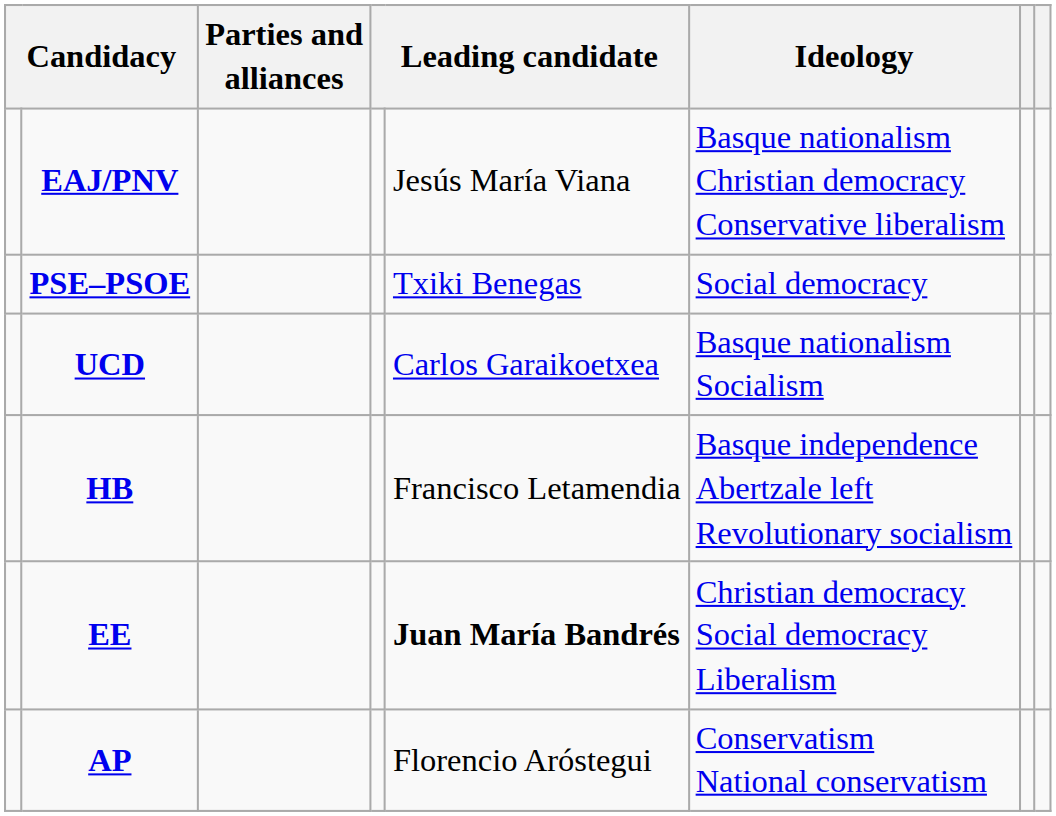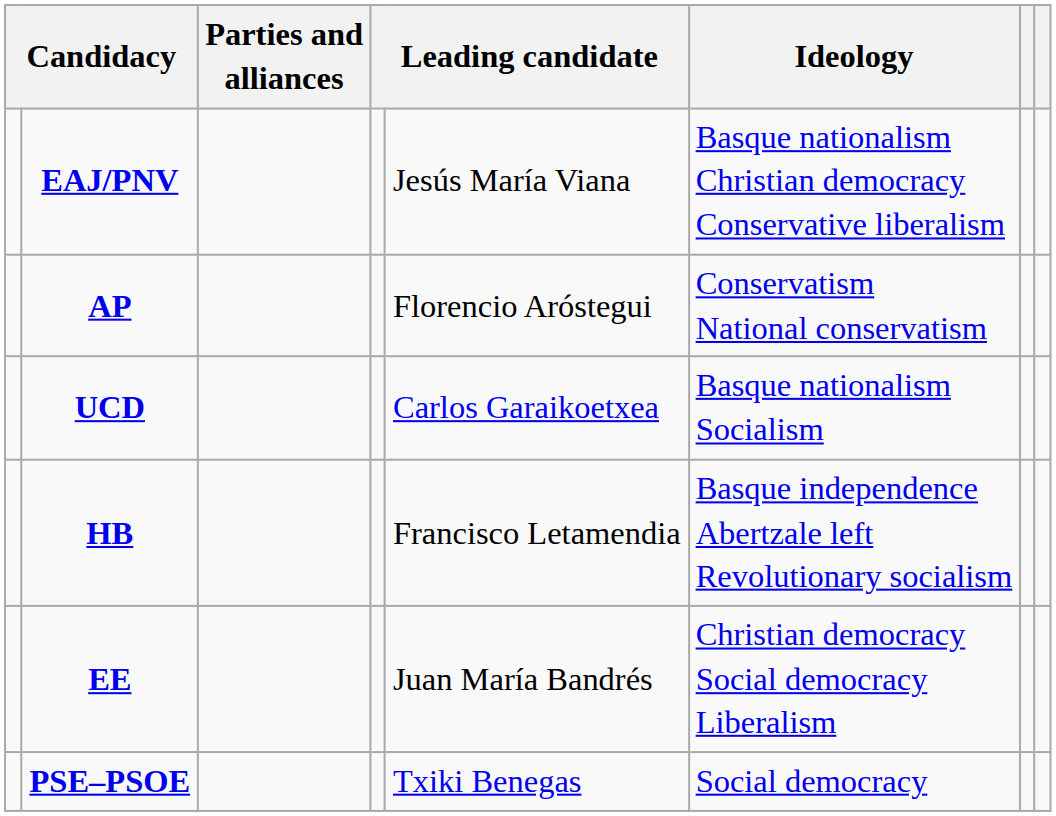rows swapped: (110, 283) <-> (110, 759)
(536, 635) bold -> (523, 679) normal
